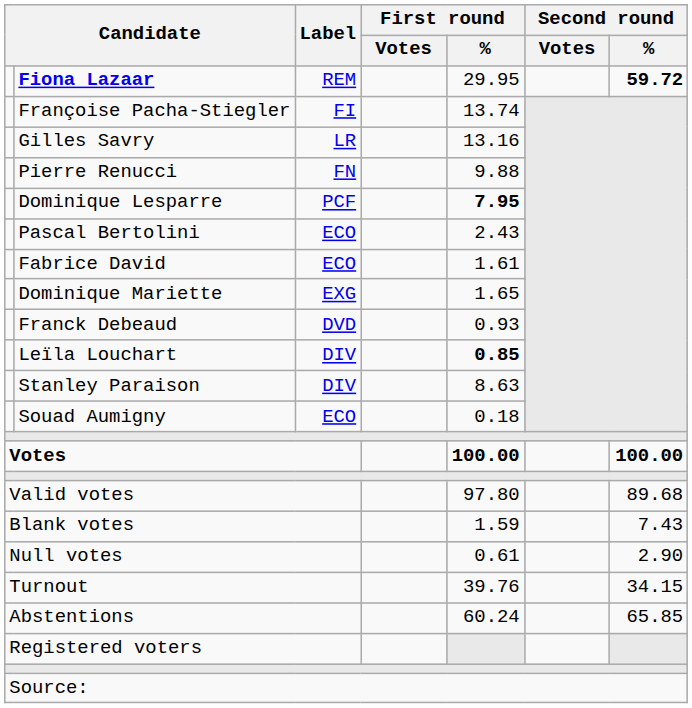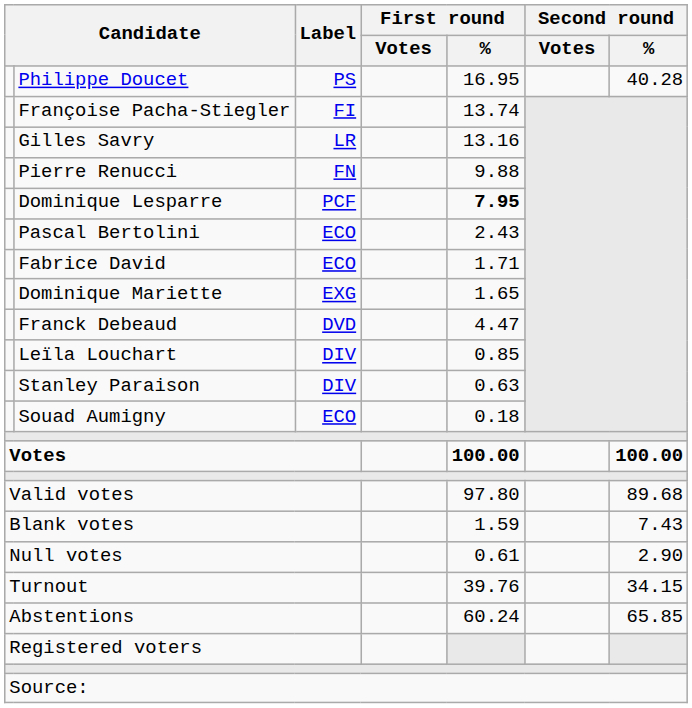- row: (86, 81)
+ row: (103, 81)
(497, 264) 1.61 -> (497, 264) 1.71
(497, 325) 0.93 -> (497, 325) 4.47
(497, 356) bold -> (497, 356) normal
(497, 386) 8.63 -> (497, 386) 0.63
